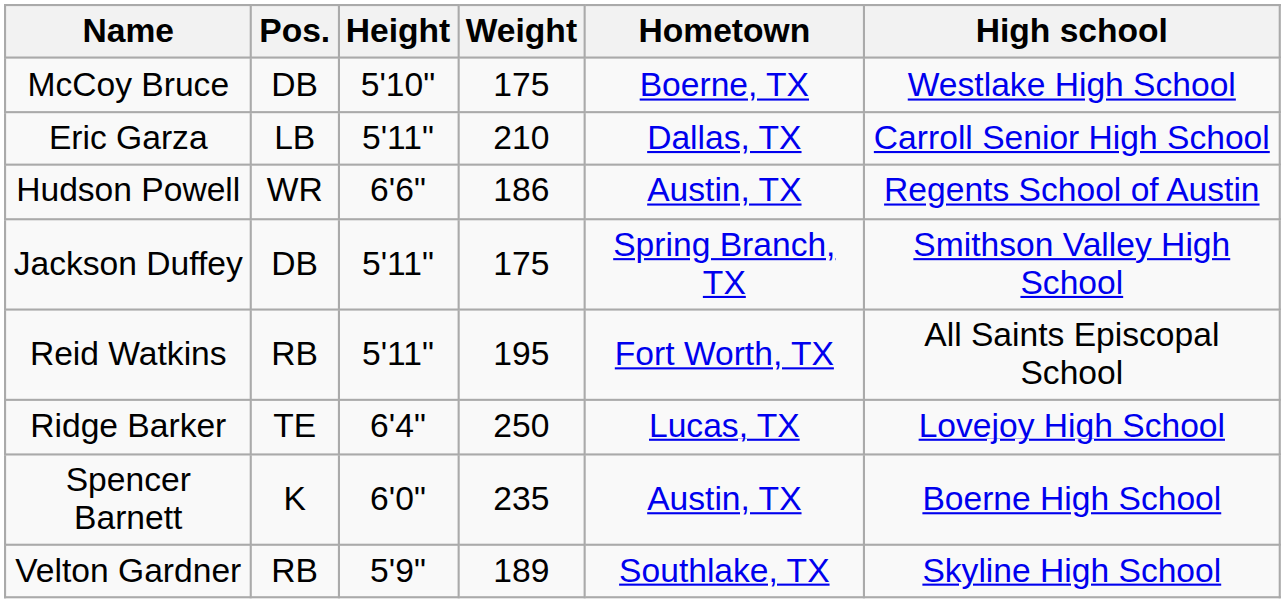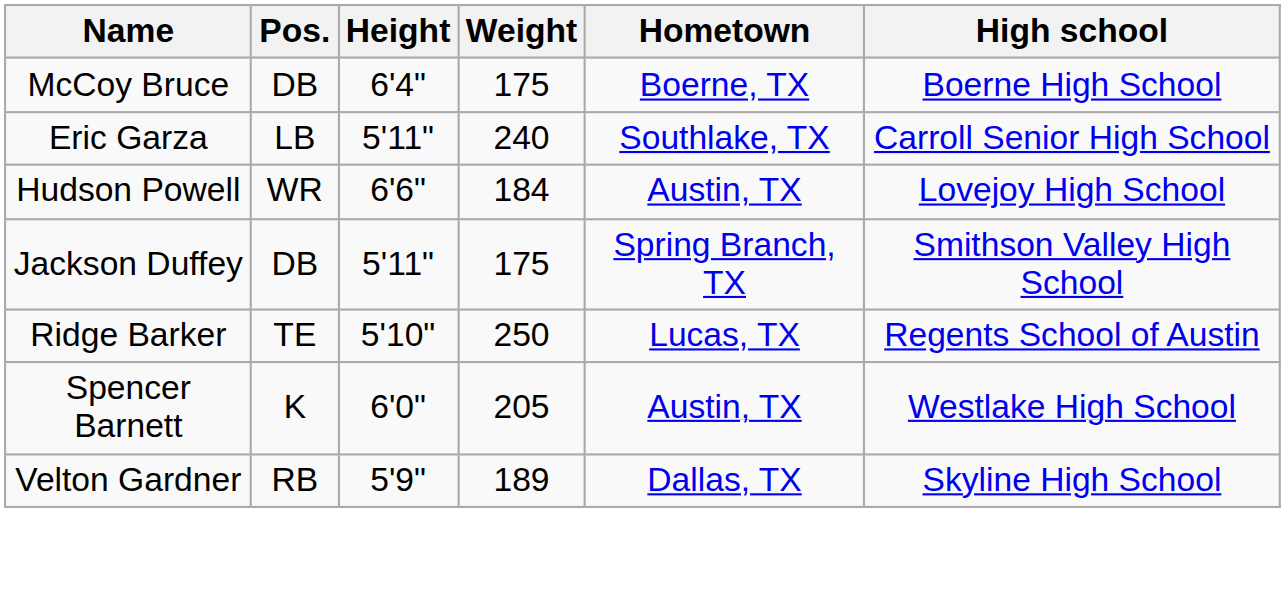(398, 84) 5'10" -> (398, 84) 6'4"
(1072, 84) Westlake High School -> (1072, 84) Boerne High School
(521, 137) 210 -> (522, 137) 240
(724, 137) Dallas, TX -> (725, 137) Southlake, TX
(521, 191) 186 -> (522, 191) 184
(1072, 191) Regents School of Austin -> (1072, 191) Lovejoy High School
- row: (128, 354)
(398, 426) 6'4" -> (398, 335) 5'10"
(1072, 426) Lovejoy High School -> (1072, 335) Regents School of Austin
(521, 498) 235 -> (522, 407) 205
(1072, 498) Boerne High School -> (1072, 407) Westlake High School
(724, 570) Southlake, TX -> (725, 479) Dallas, TX
